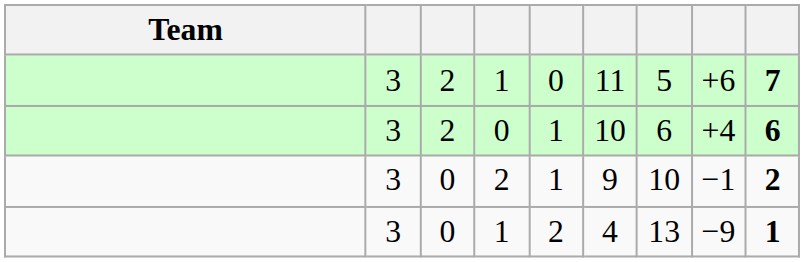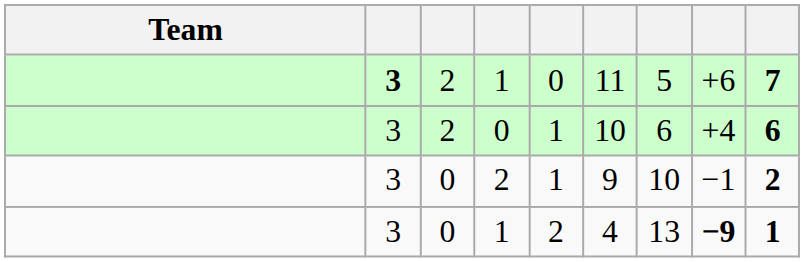(393, 79) normal -> (393, 79) bold
(718, 230) normal -> (718, 230) bold
